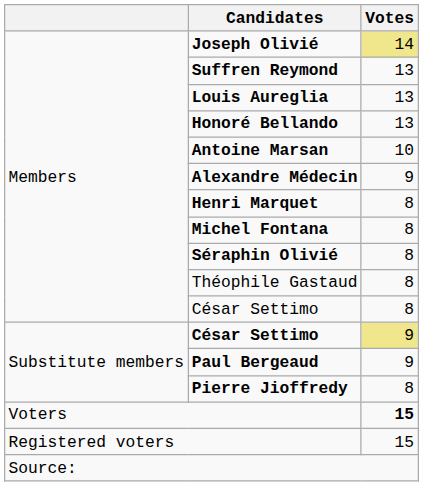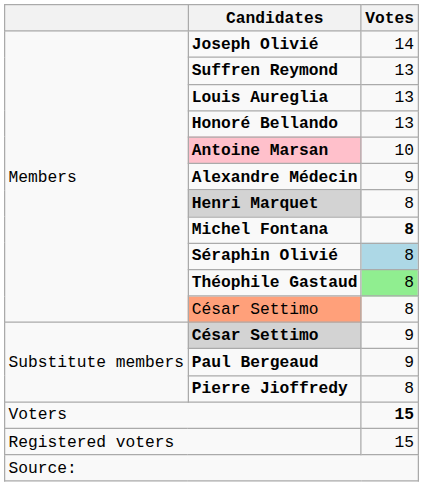(404, 44) khaki background -> (404, 44) no background
(260, 150) no background -> (260, 150) pink background
(255, 203) no background -> (255, 203) lightgrey background
(409, 230) normal -> (409, 230) bold
(409, 256) no background -> (409, 256) lightblue background
(275, 283) normal -> (275, 283) bold
(409, 283) no background -> (409, 283) lightgreen background
(255, 309) no background -> (255, 309) lightsalmon background
(255, 336) no background -> (255, 336) lightgrey background
(409, 336) khaki background -> (409, 336) no background
